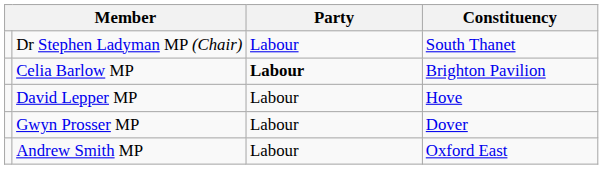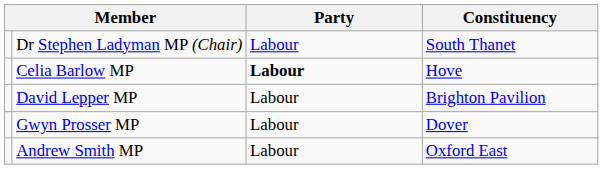(486, 71) Brighton Pavilion -> (444, 71) Hove
(444, 97) Hove -> (486, 97) Brighton Pavilion
